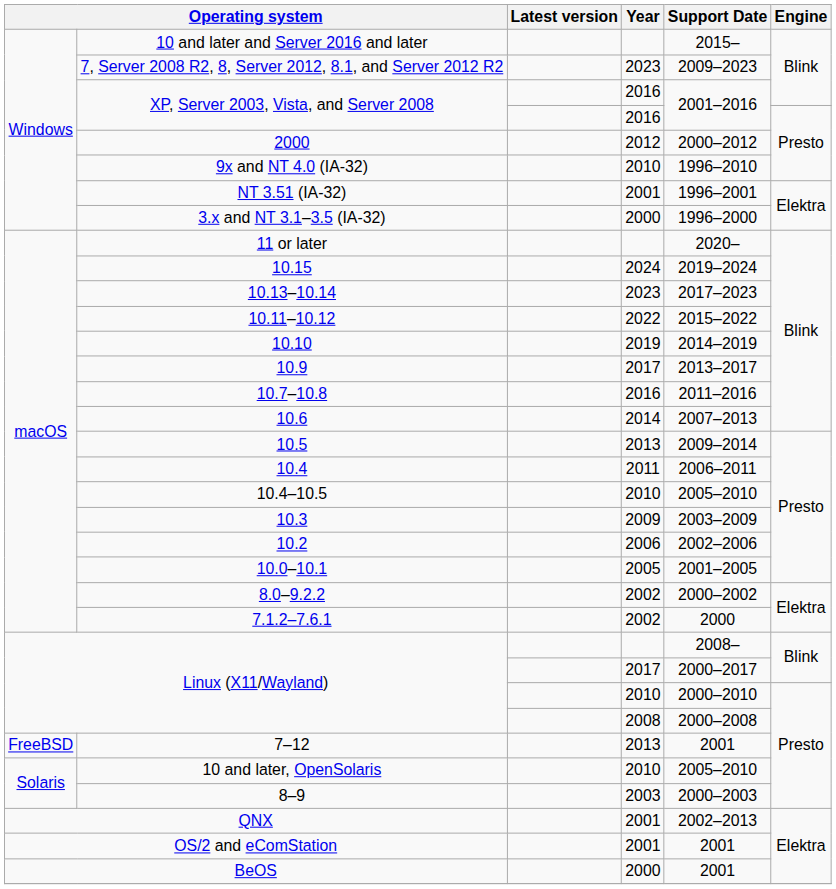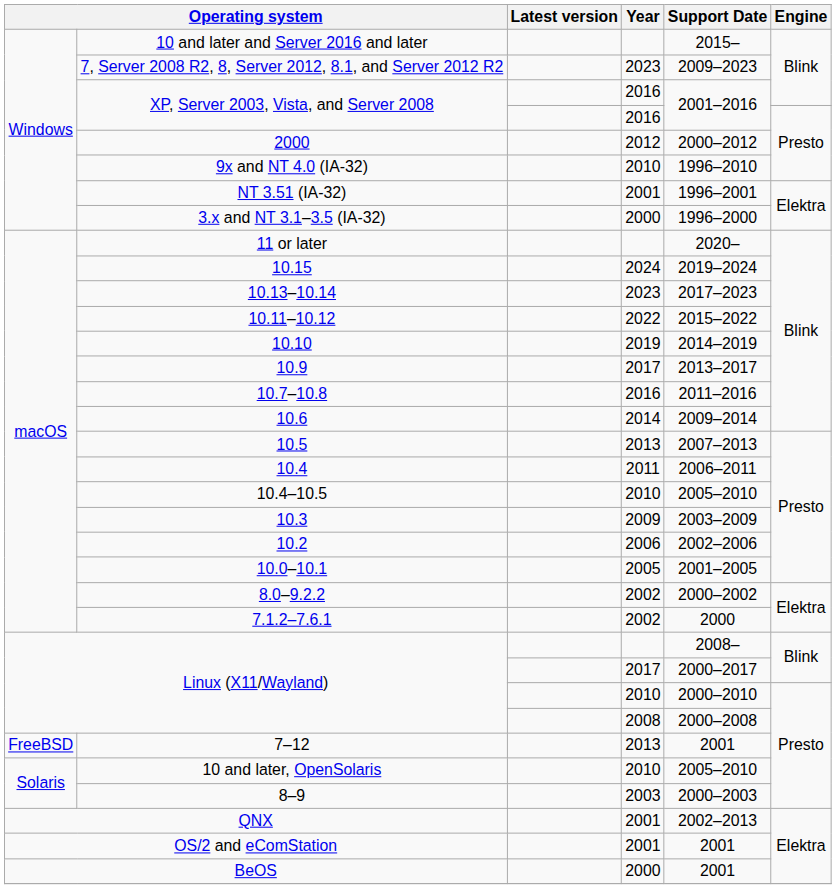(718, 419) 2007–2013 -> (718, 419) 2009–2014
(718, 444) 2009–2014 -> (718, 444) 2007–2013
